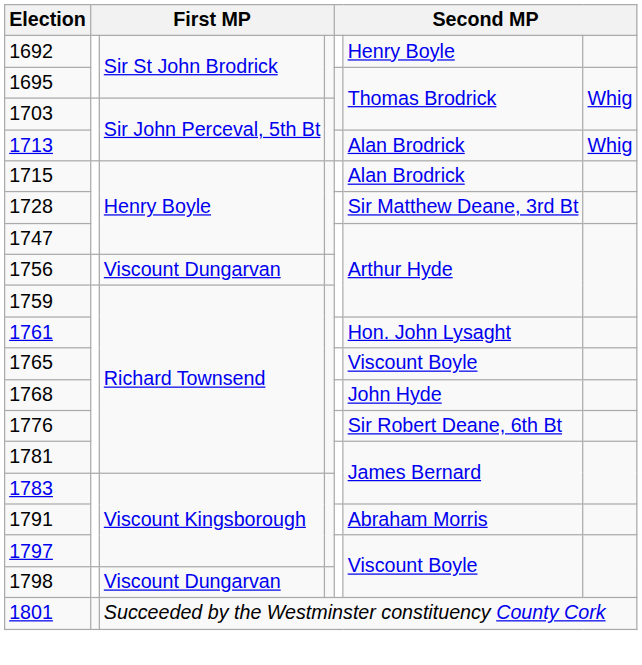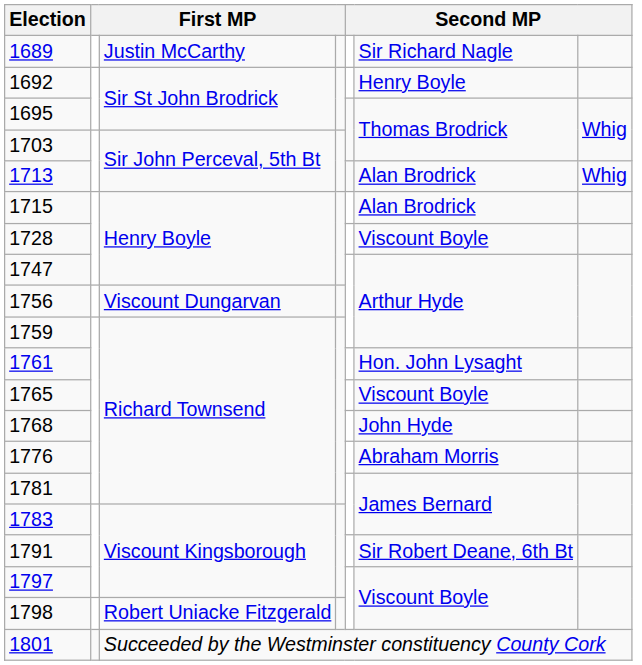+ row: (31, 51)
(463, 207) Sir Matthew Deane, 3rd Bt -> (423, 238) Viscount Boyle
(455, 425) Sir Robert Deane, 6th Bt -> (429, 457) Abraham Morris
(418, 519) Abraham Morris -> (466, 550) Sir Robert Deane, 6th Bt
(192, 581) Viscount Dungarvan -> (218, 613) Robert Uniacke Fitzgerald
